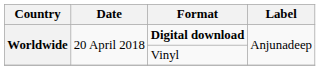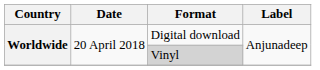(197, 34) bold -> (195, 34) normal
(165, 55) no background -> (165, 55) lightgrey background
